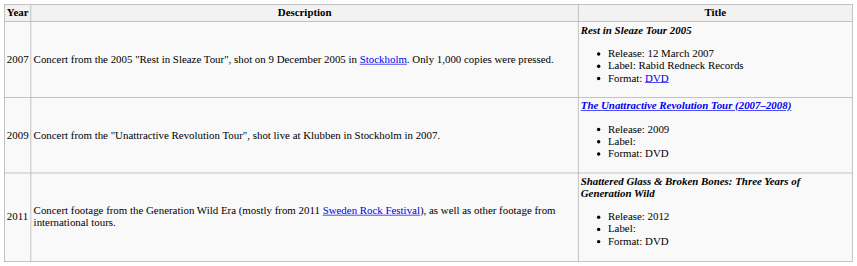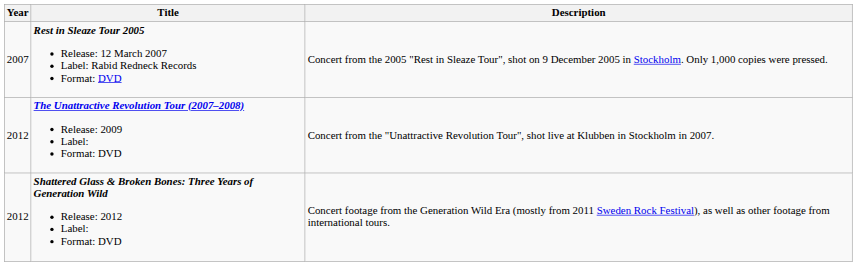columns swapped: (715, 13) <-> (305, 13)
(18, 135) 2009 -> (18, 135) 2012
(18, 217) 2011 -> (18, 217) 2012
